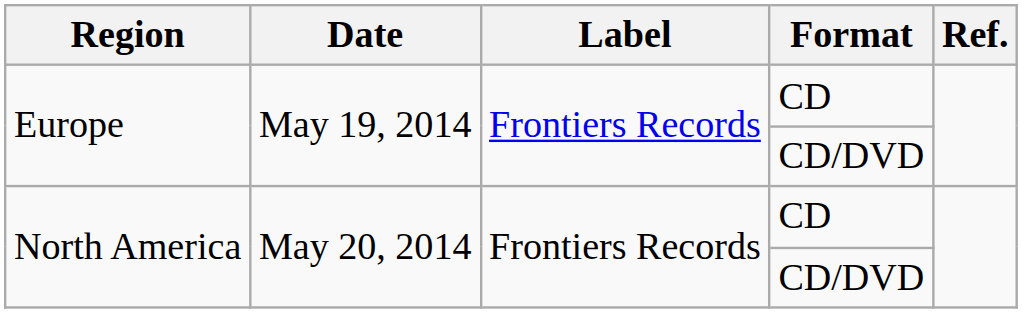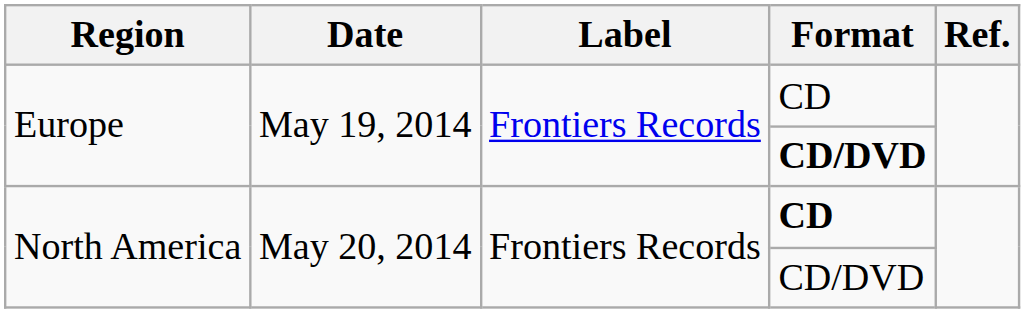(851, 155) normal -> (852, 155) bold
(805, 215) normal -> (806, 215) bold
